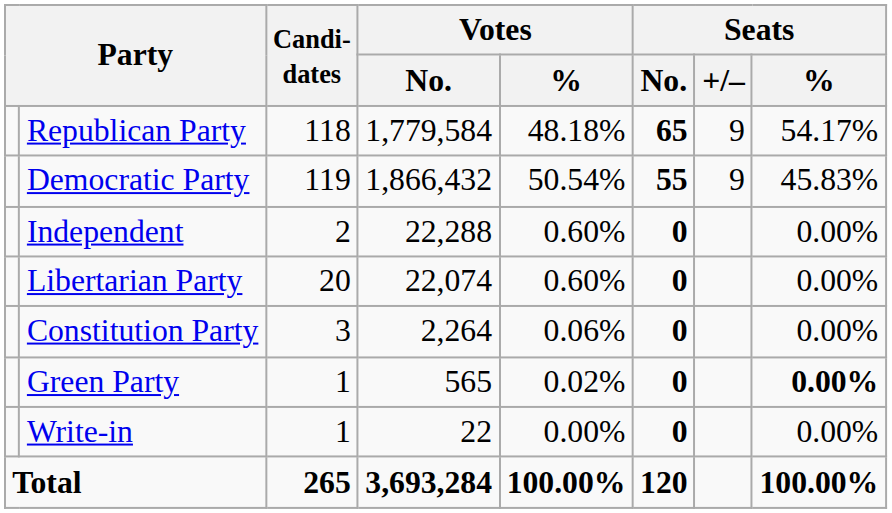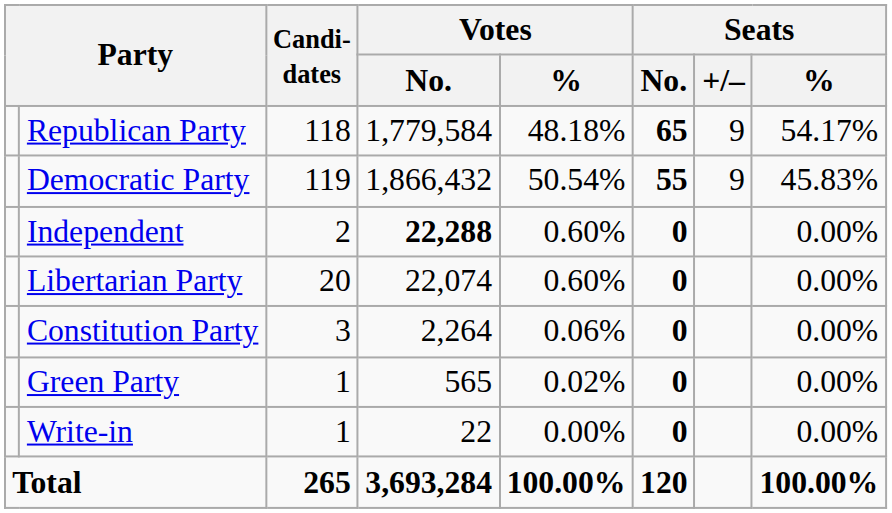(448, 230) normal -> (448, 230) bold
(835, 381) bold -> (837, 381) normal
